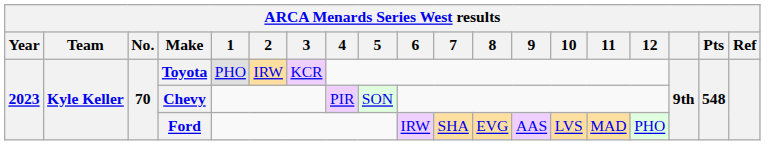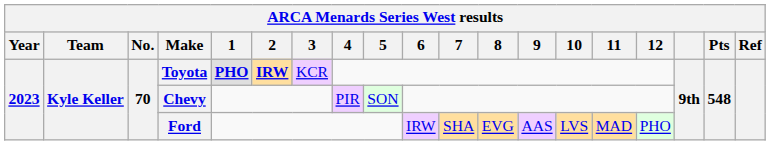(230, 72) normal -> (232, 72) bold
(268, 72) normal -> (272, 72) bold
